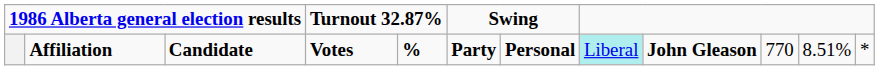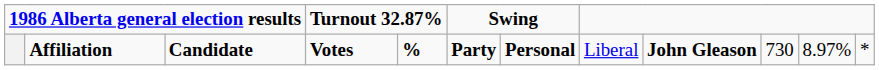(611, 49) paleturquoise background -> (611, 49) no background
(780, 49) 770 -> (780, 49) 730
(827, 49) 8.51% -> (827, 49) 8.97%
